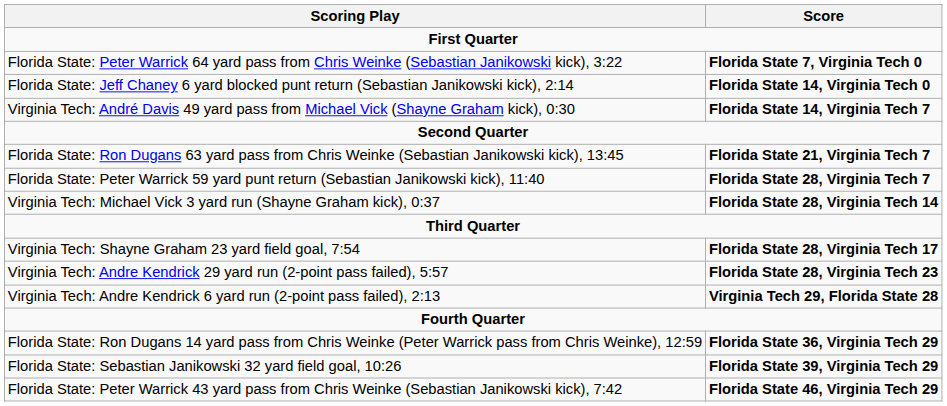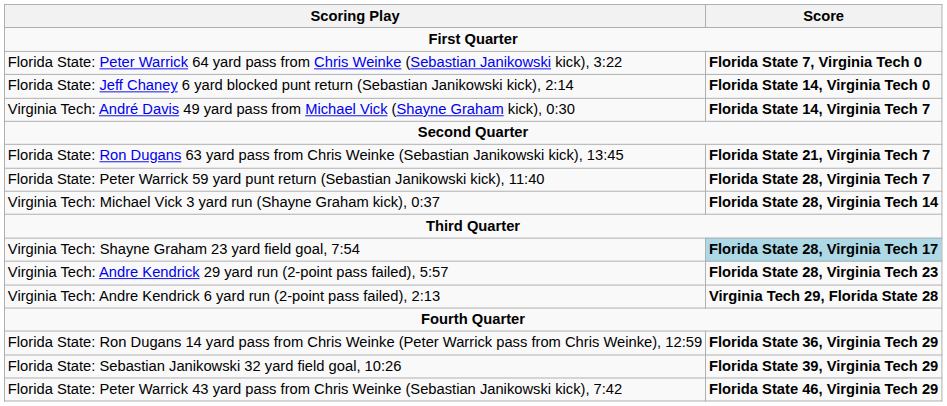(824, 249) no background -> (824, 249) lightblue background
